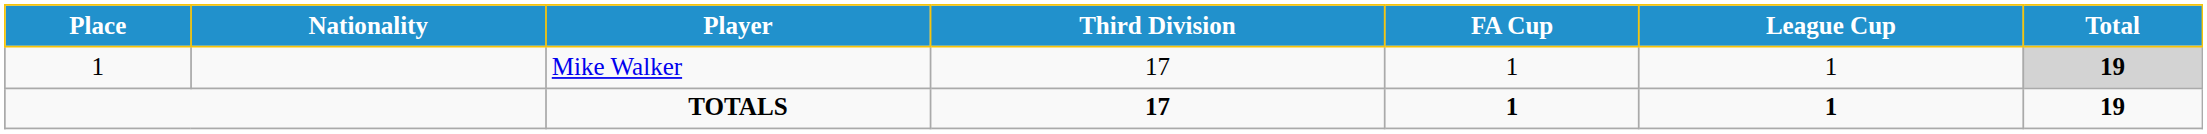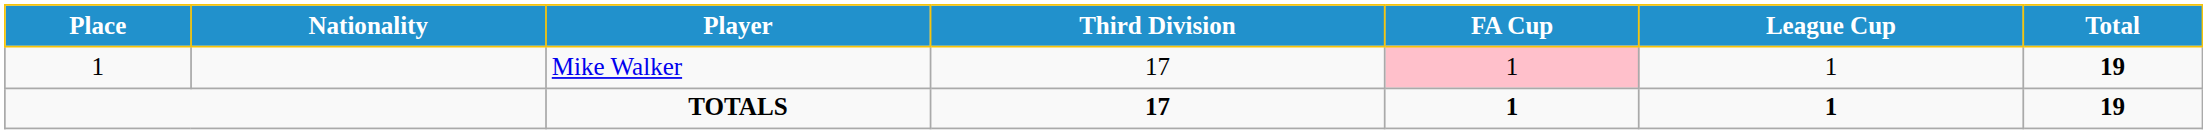(1512, 66) no background -> (1512, 66) pink background
(2113, 66) lightgrey background -> (2113, 66) no background
